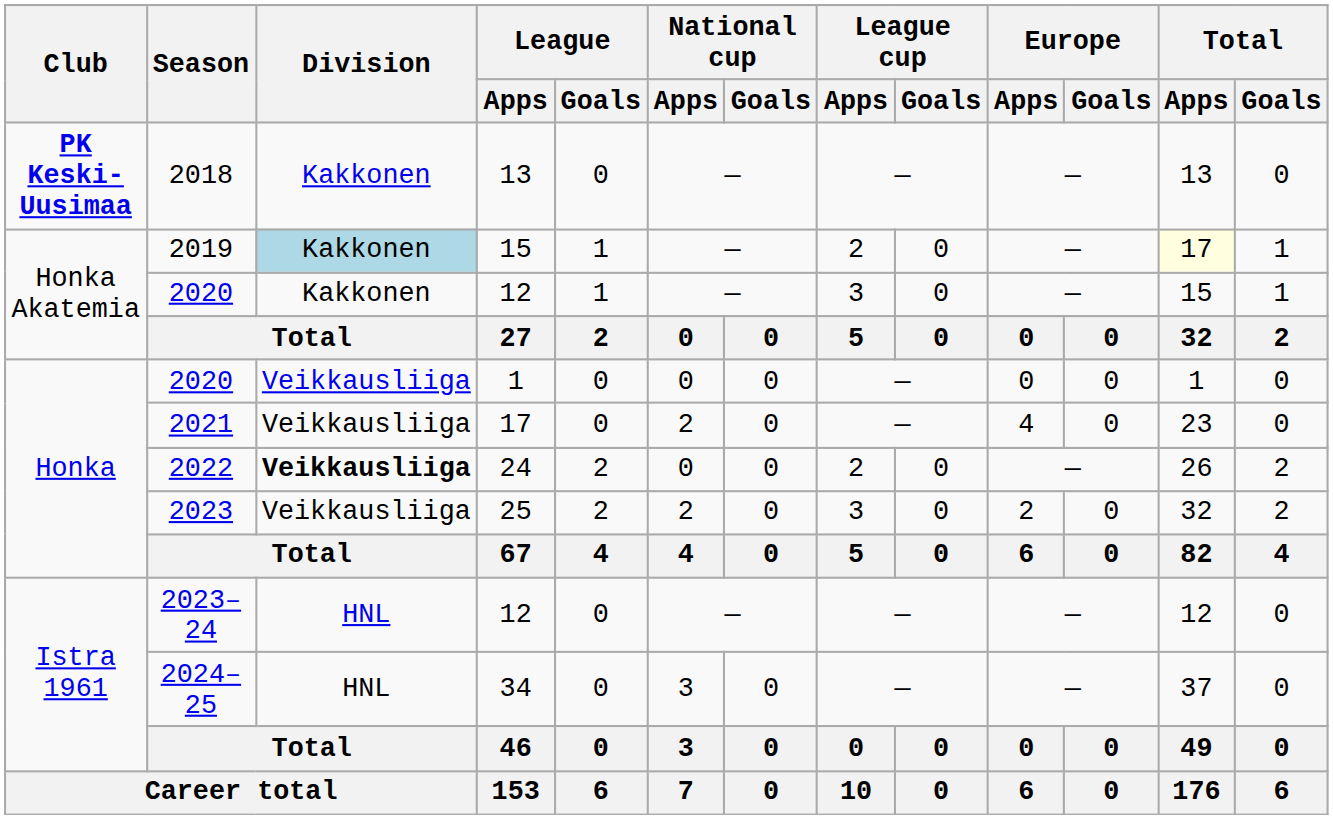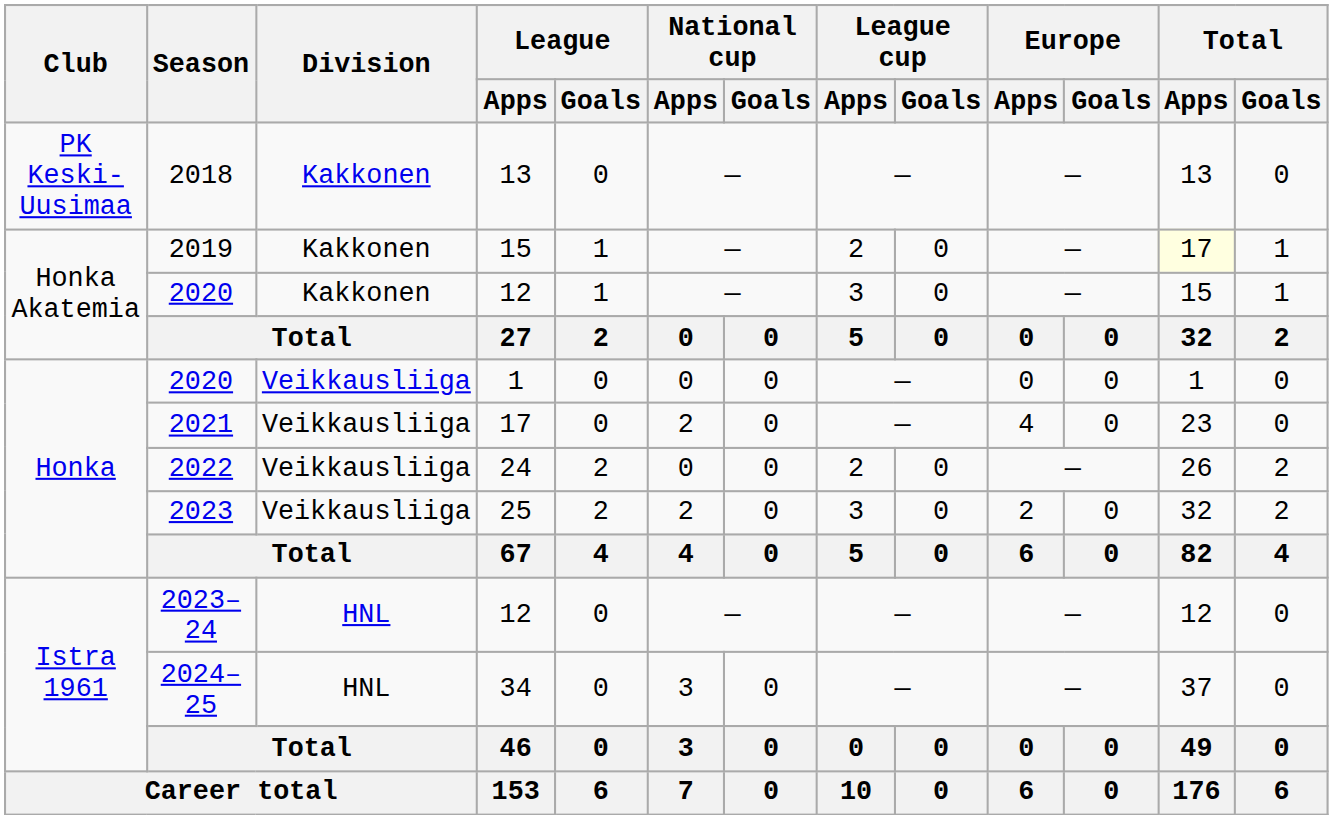(76, 176) bold -> (76, 176) normal
(366, 250) lightblue background -> (366, 250) no background
(366, 469) bold -> (366, 469) normal
